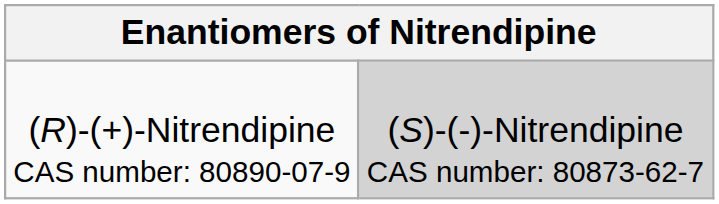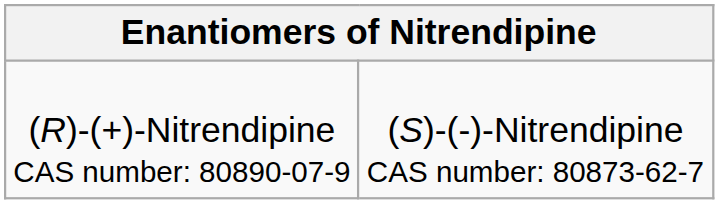(535, 148) lightgrey background -> (535, 148) no background
